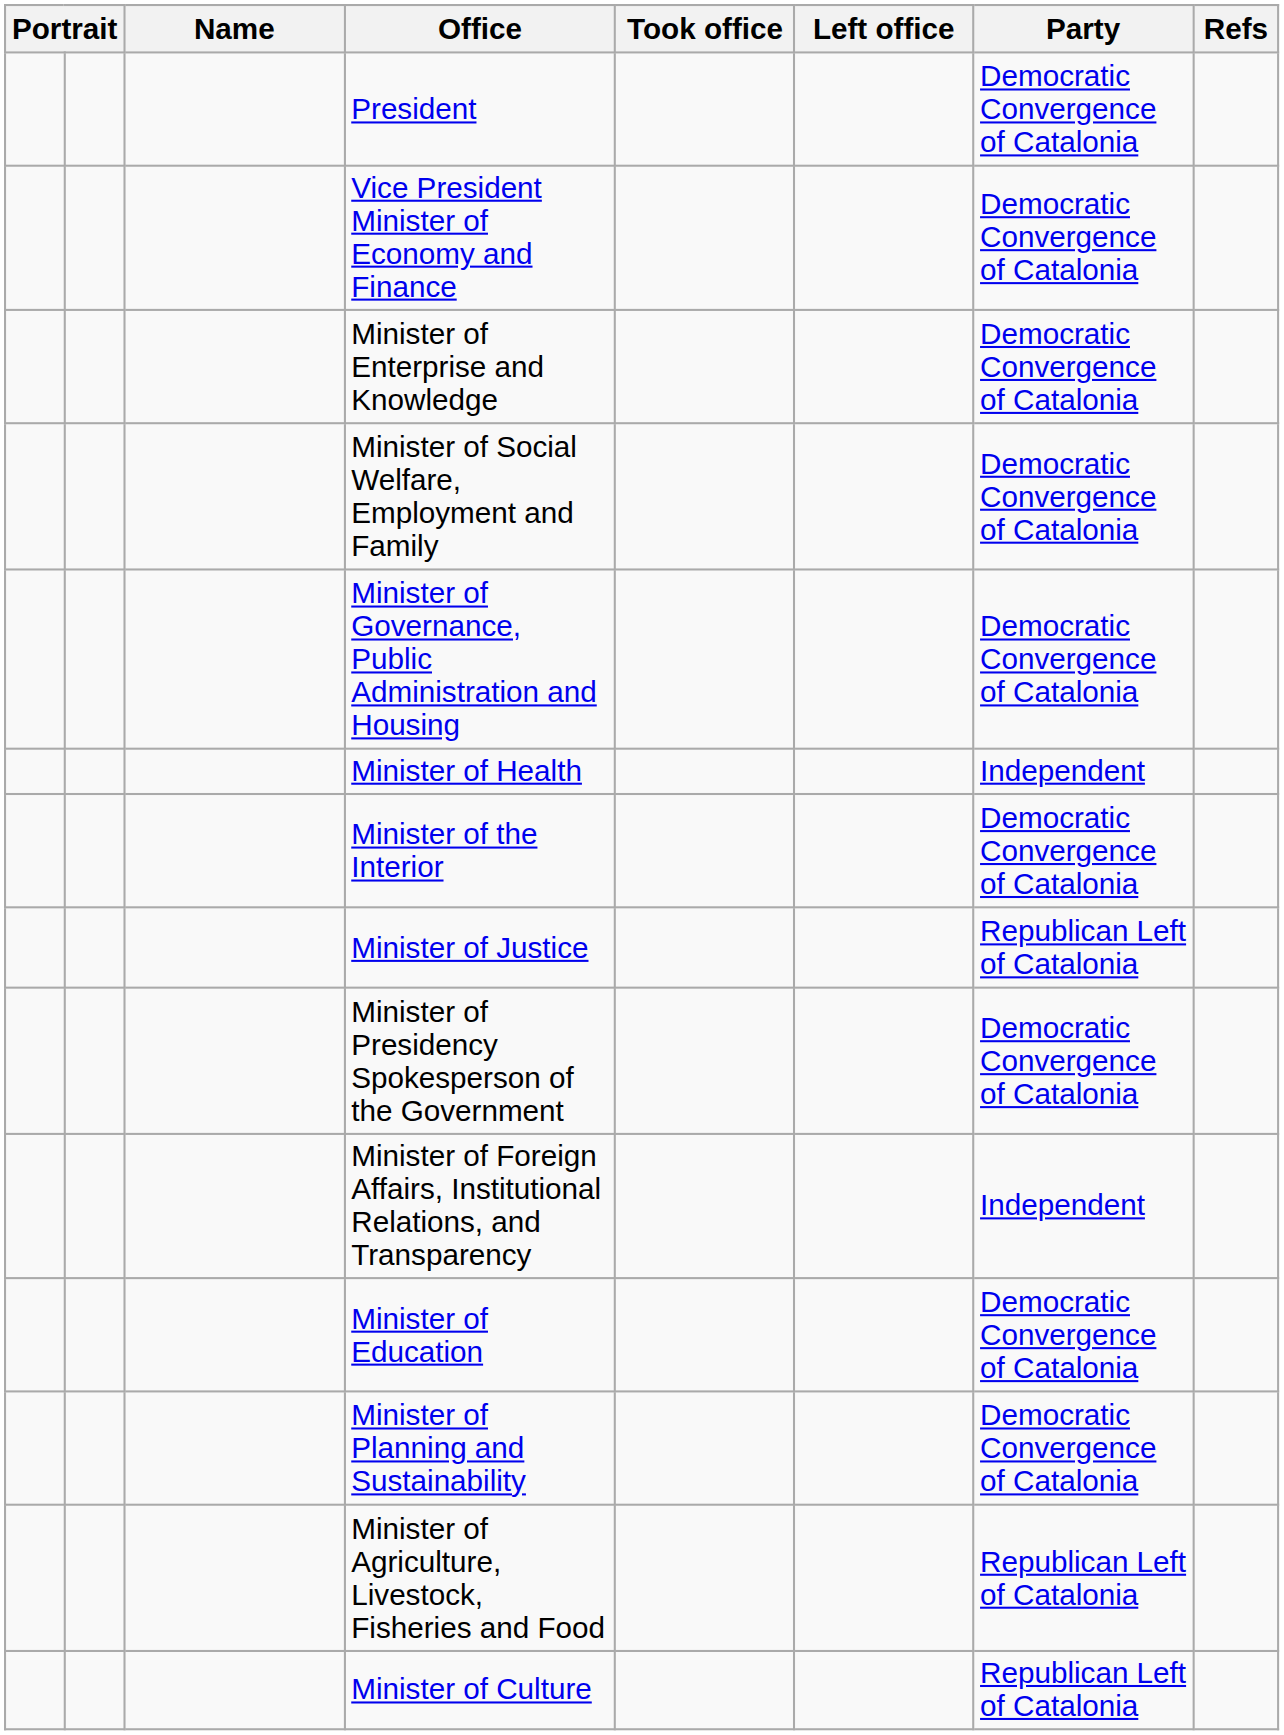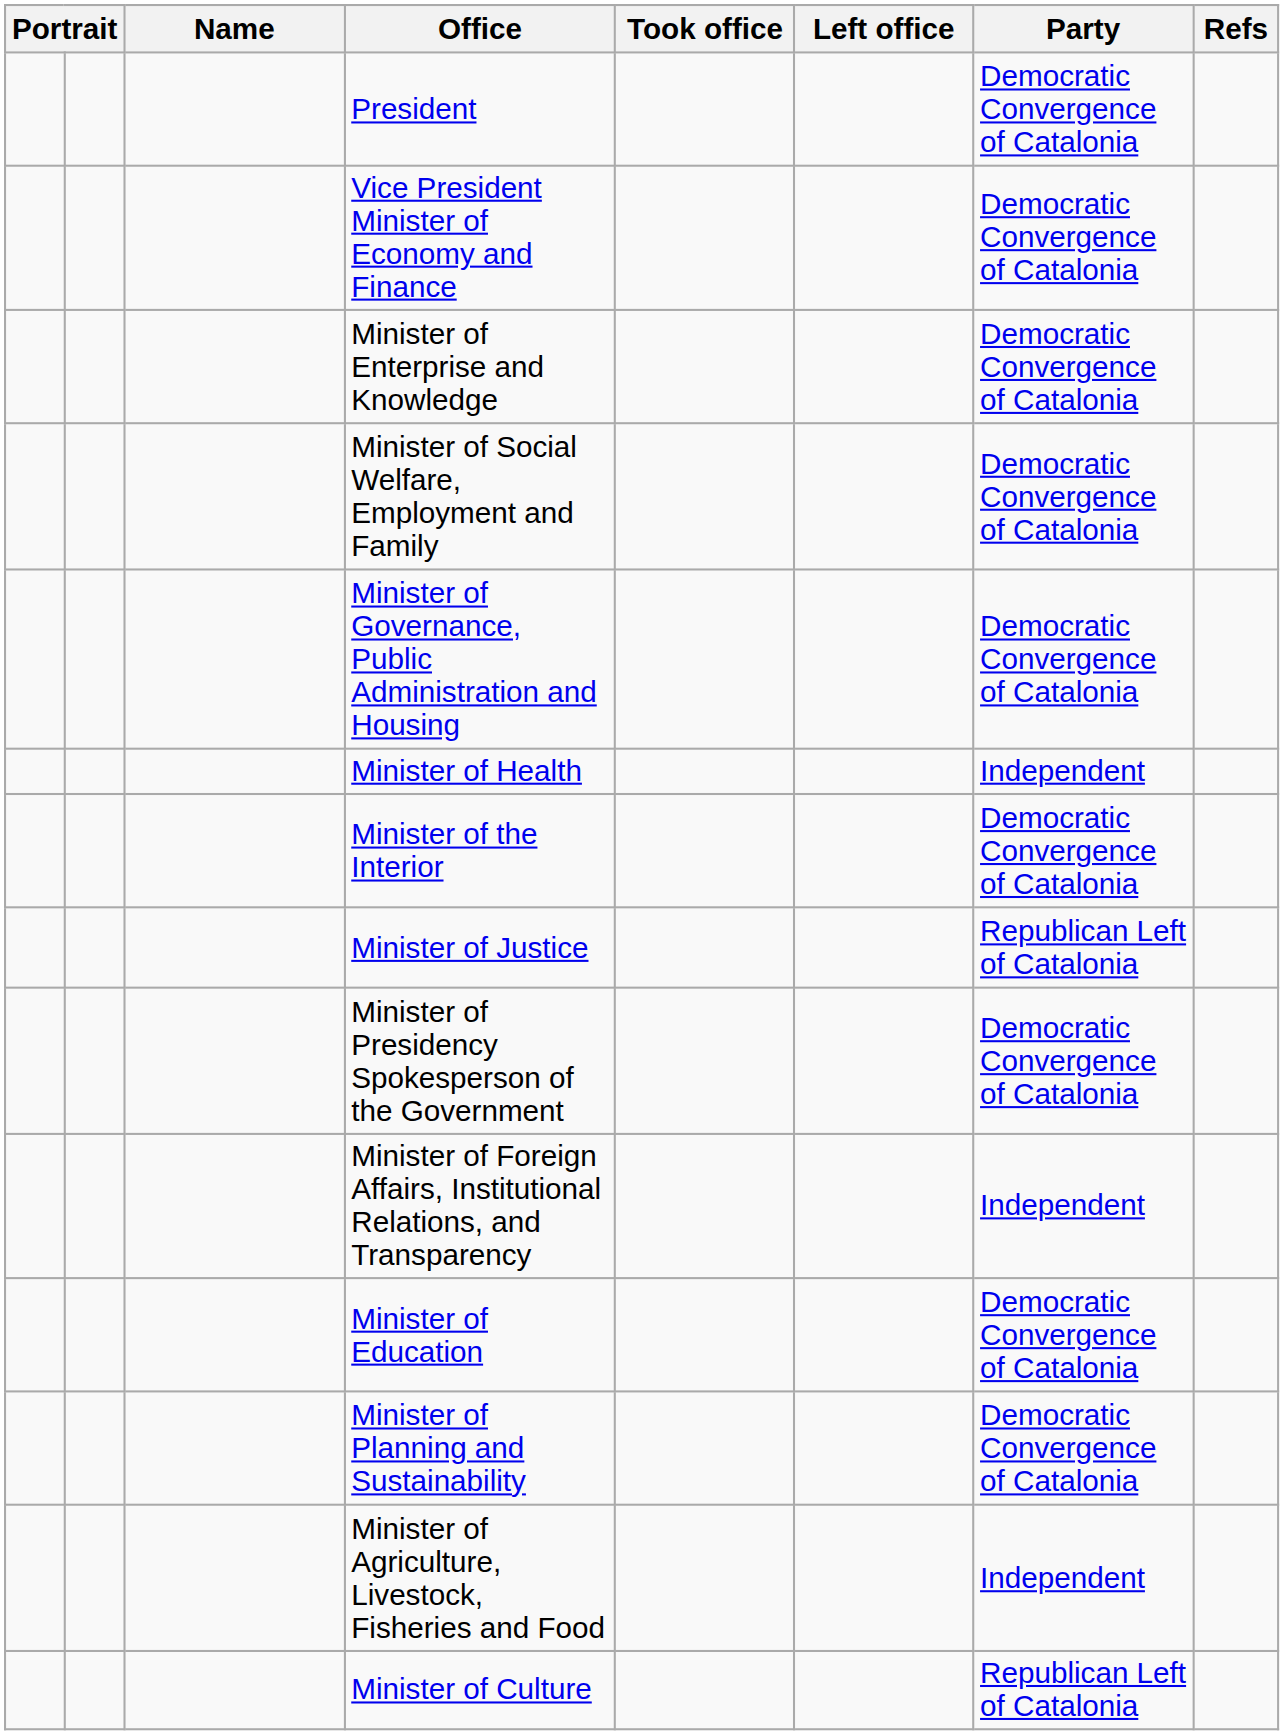(1083, 1577) Republican Left of Catalonia -> (1062, 1577) Independent
